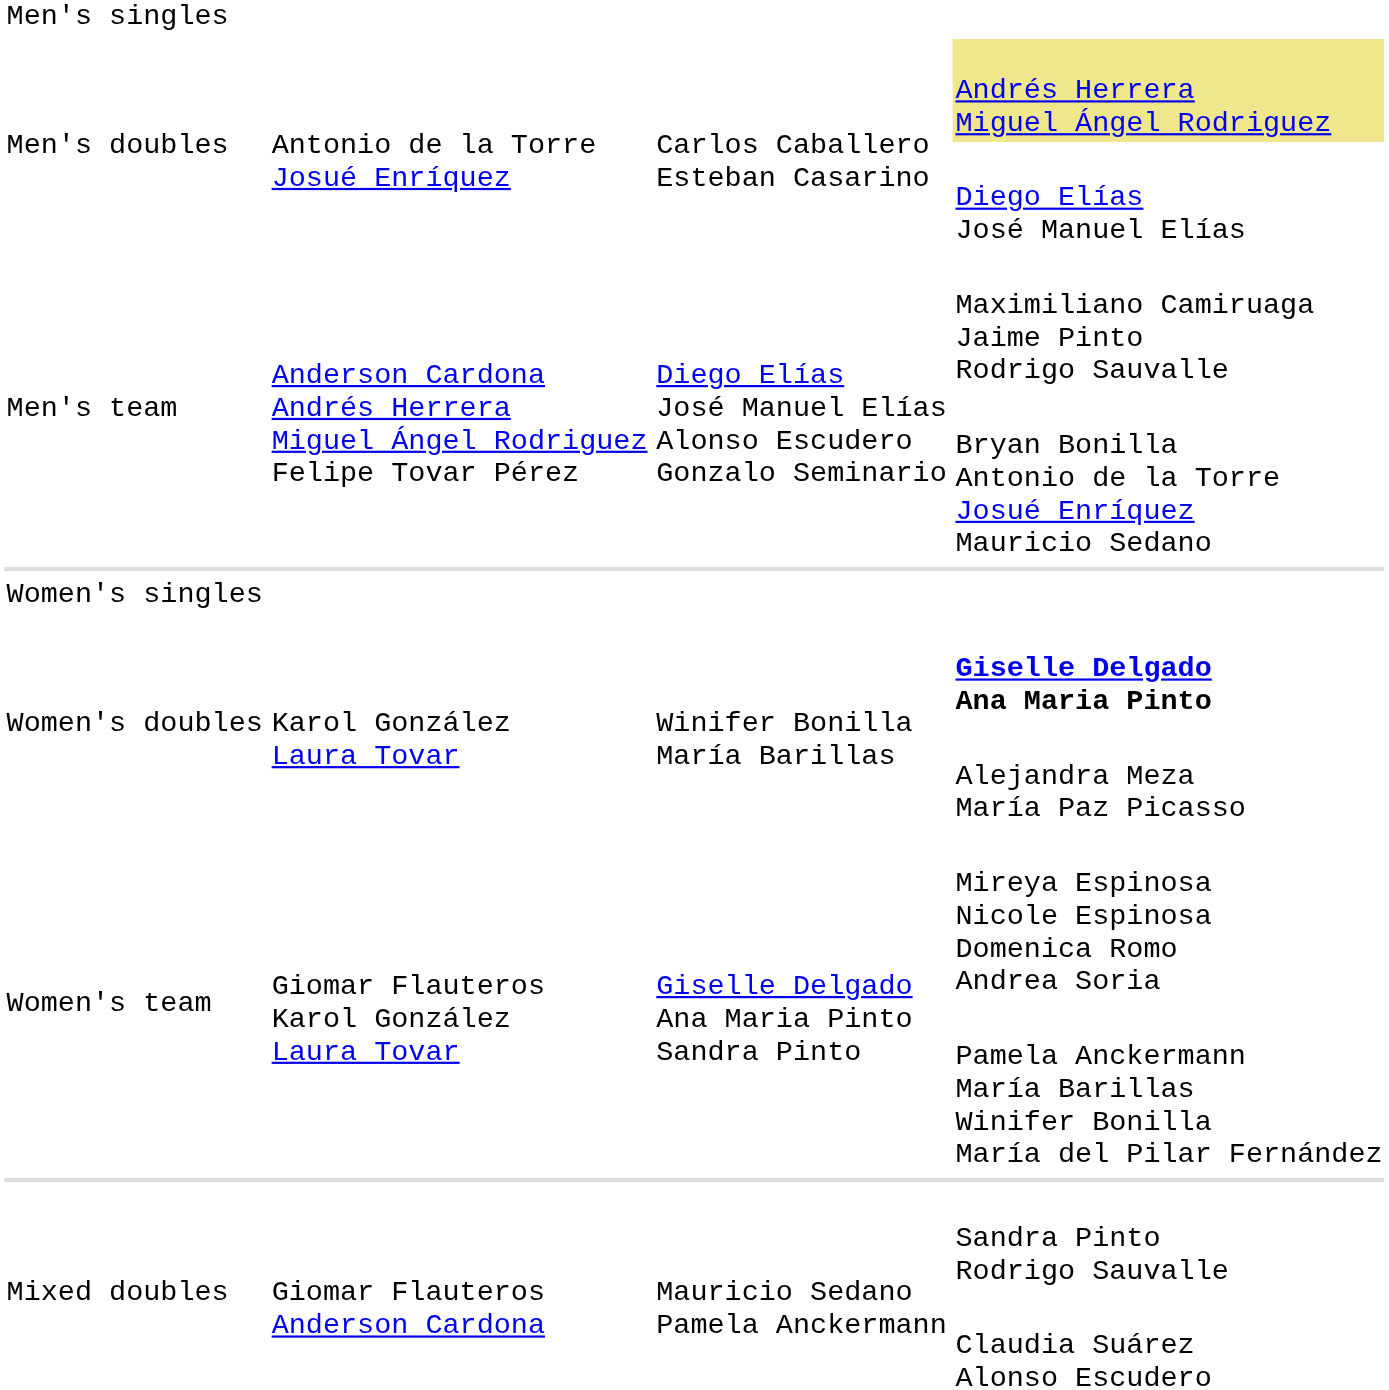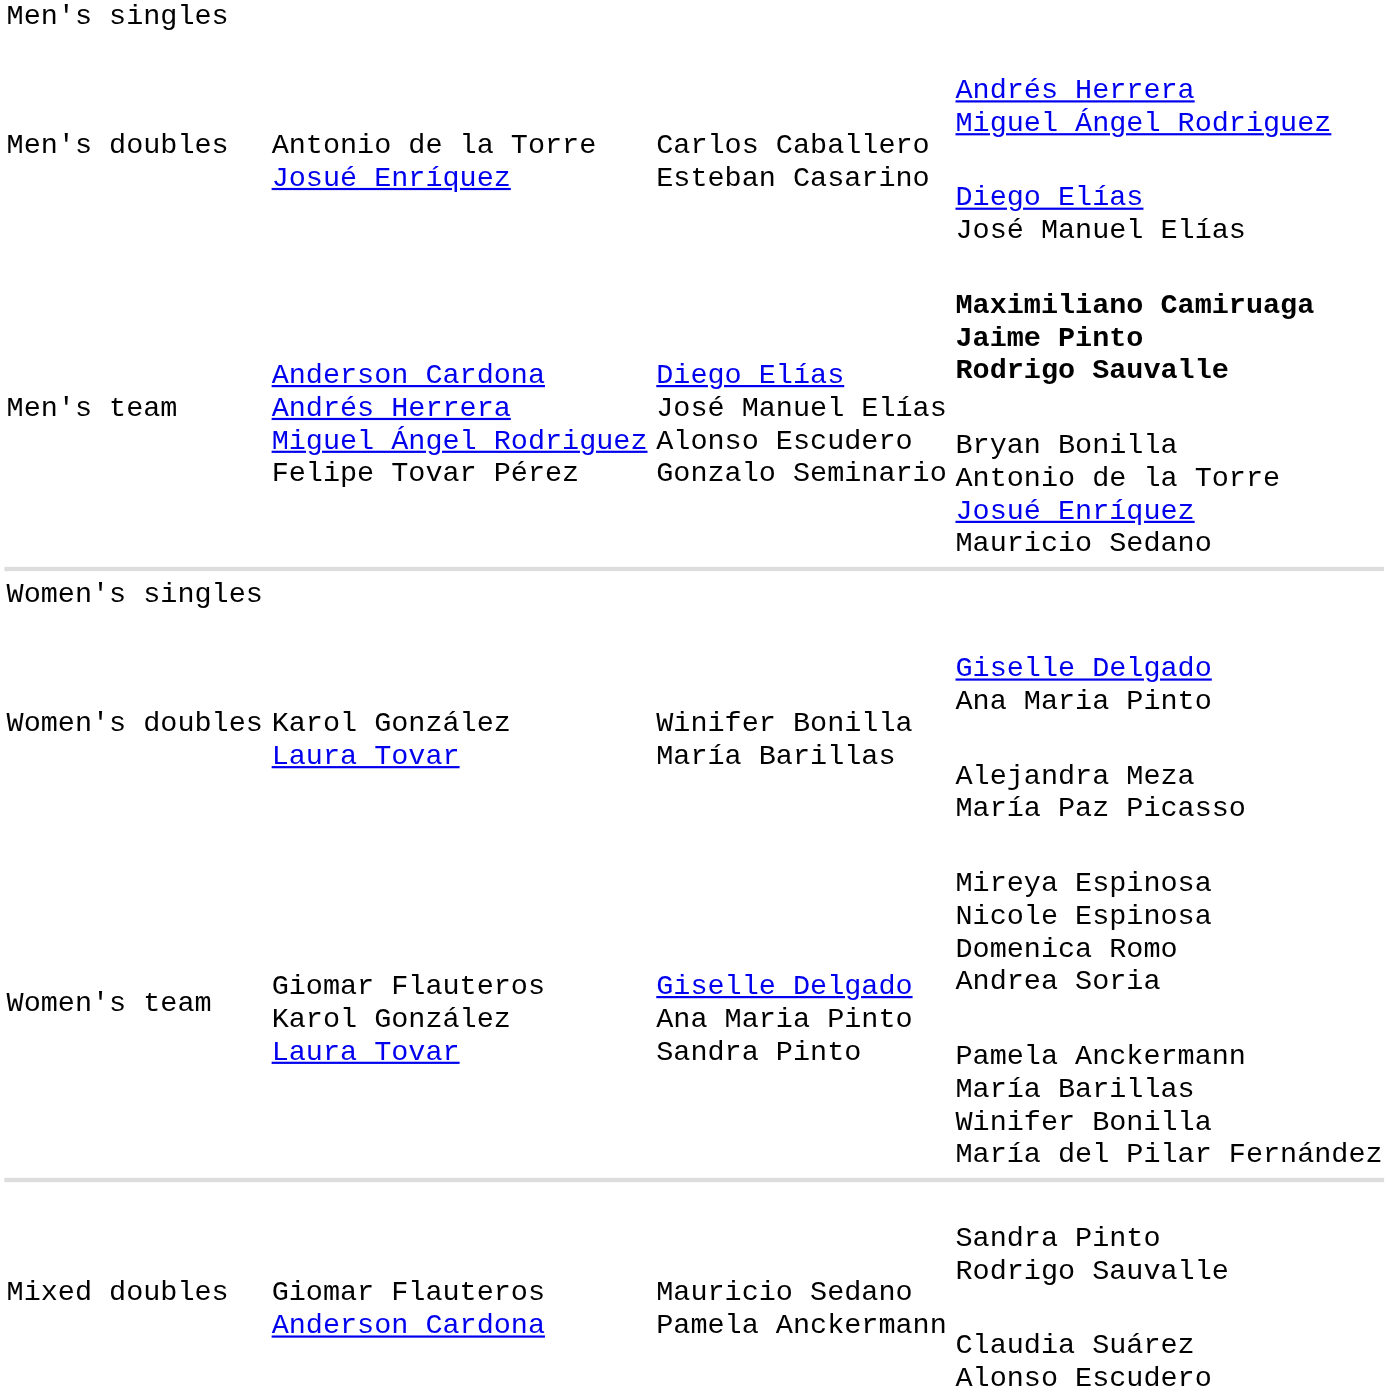(1143, 107) khaki background -> (1143, 107) no background
(1135, 338) normal -> (1135, 338) bold
(1084, 685) bold -> (1084, 685) normal
